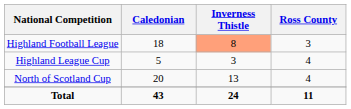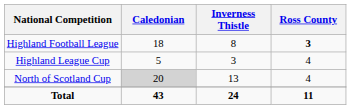(233, 43) lightsalmon background -> (233, 43) no background
(308, 43) normal -> (308, 43) bold
(158, 78) no background -> (158, 78) lightgrey background
